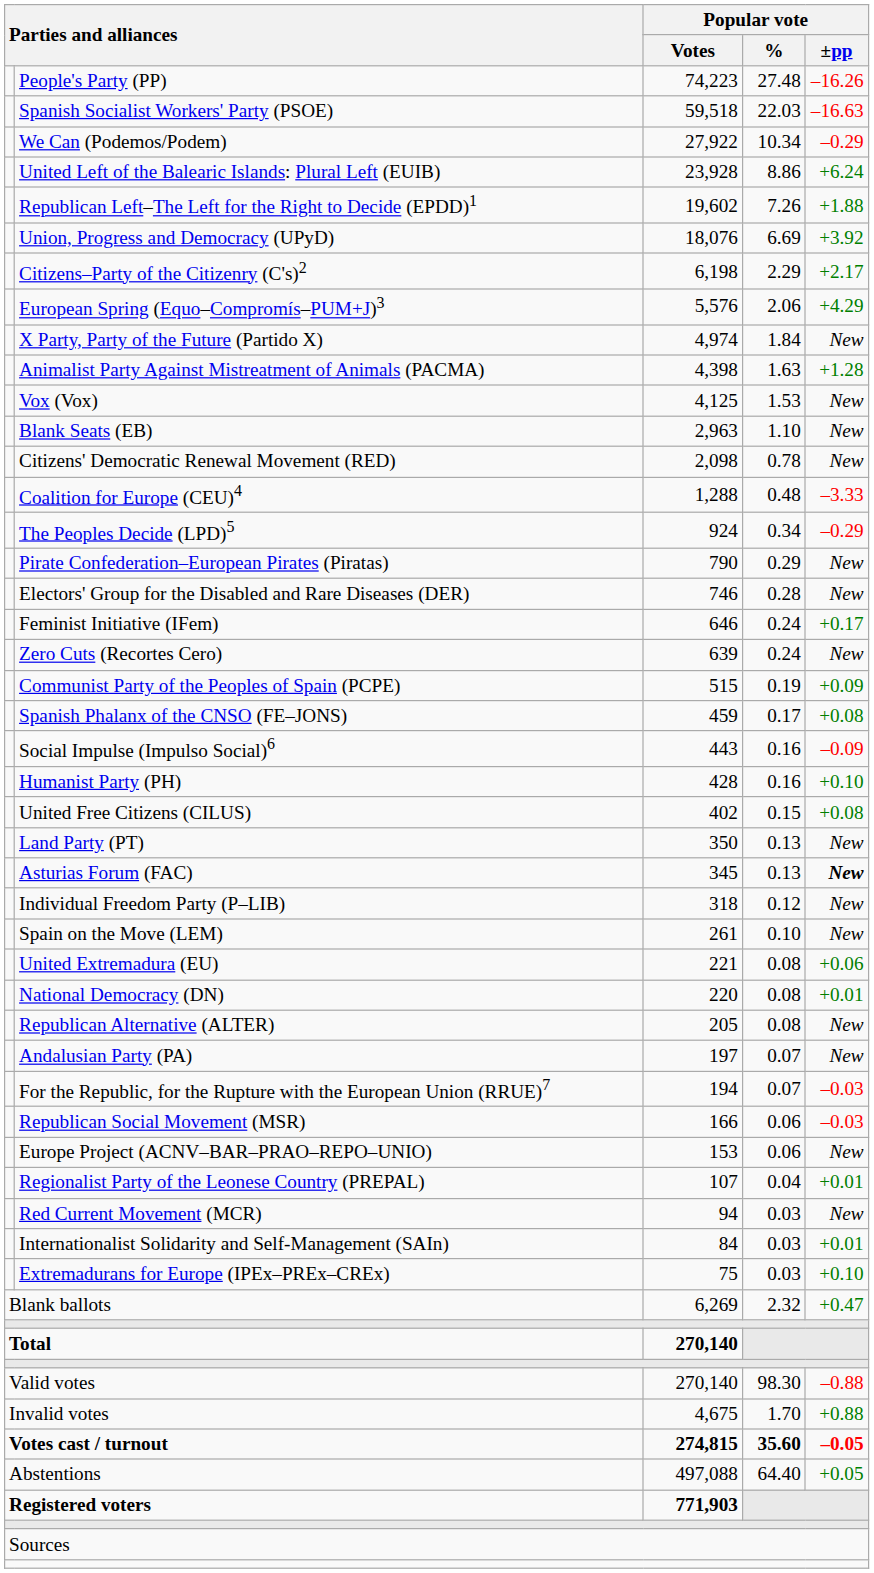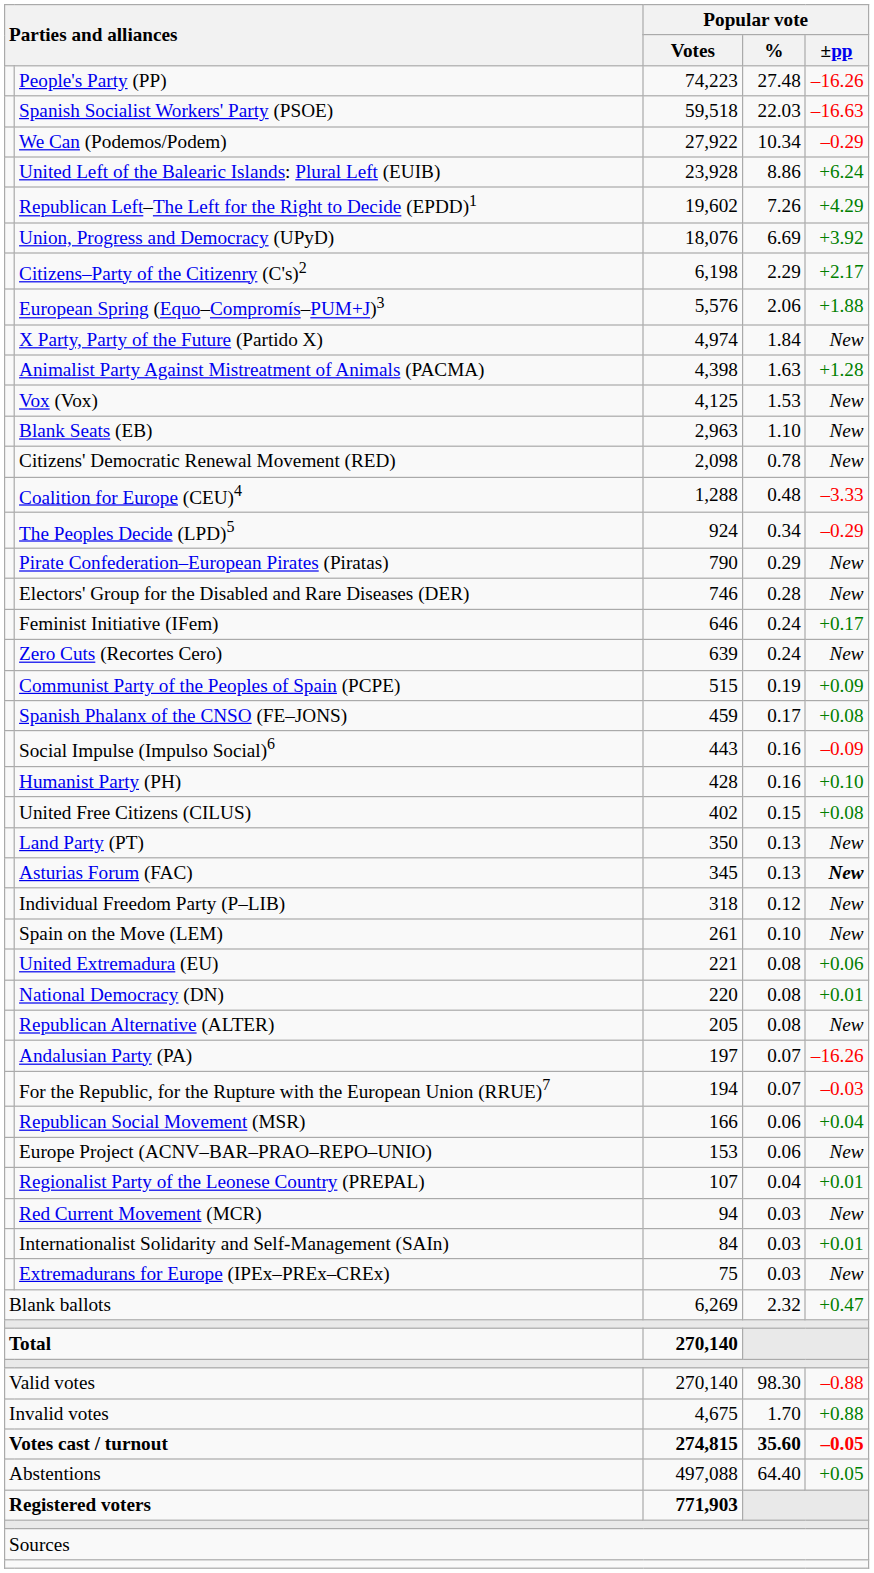(841, 205) +1.88 -> (841, 205) +4.29
(841, 306) +4.29 -> (841, 306) +1.88
(847, 1055) New -> (837, 1055) –16.26
(842, 1121) –0.03 -> (841, 1121) +0.04
(841, 1274) +0.10 -> (847, 1274) New
